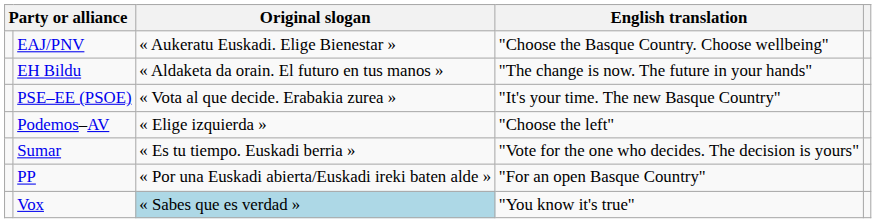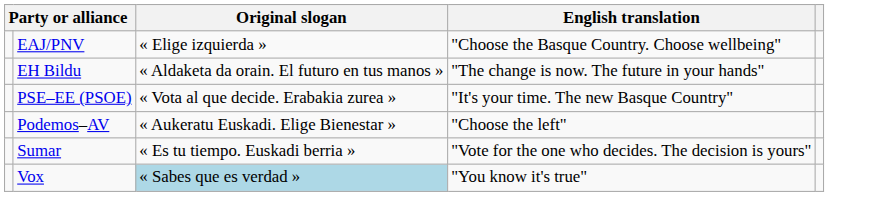(268, 44) « Aukeratu Euskadi. Elige Bienestar » -> (203, 44) « Elige izquierda »
(203, 124) « Elige izquierda » -> (268, 124) « Aukeratu Euskadi. Elige Bienestar »
- row: (27, 177)
